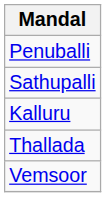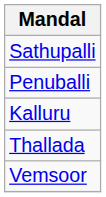(50, 51) Penuballi -> (52, 51) Sathupalli
(52, 82) Sathupalli -> (50, 82) Penuballi
